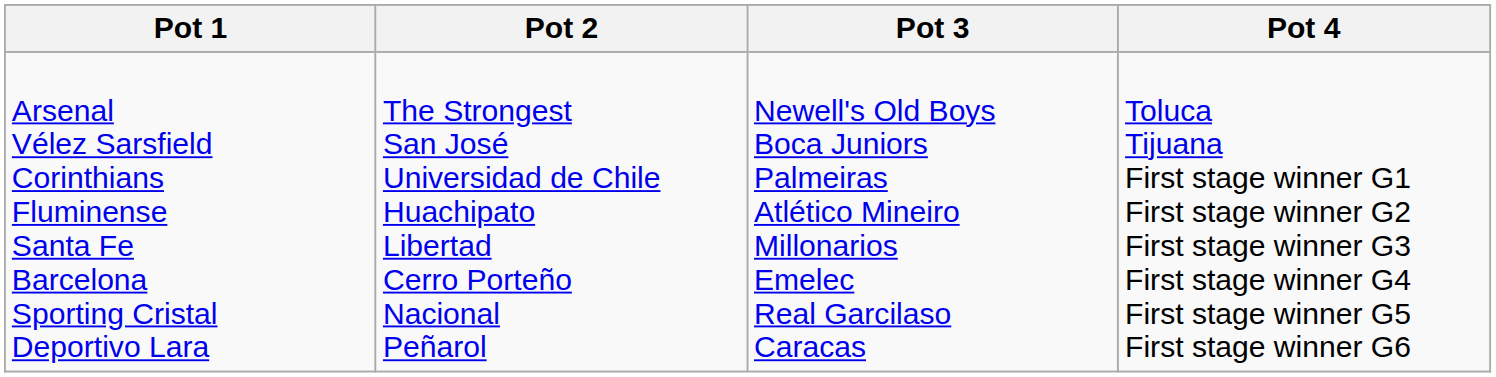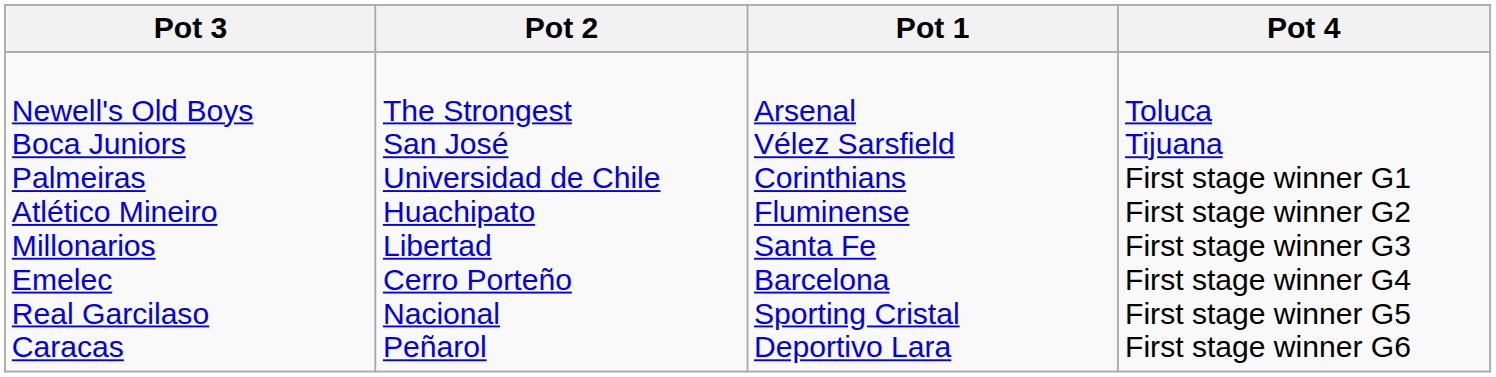columns swapped: (190, 28) <-> (933, 28)
